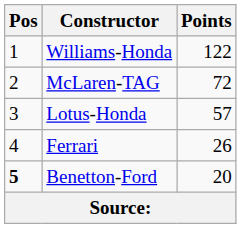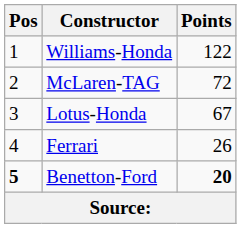(222, 114) 57 -> (222, 114) 67
(222, 176) normal -> (222, 176) bold
